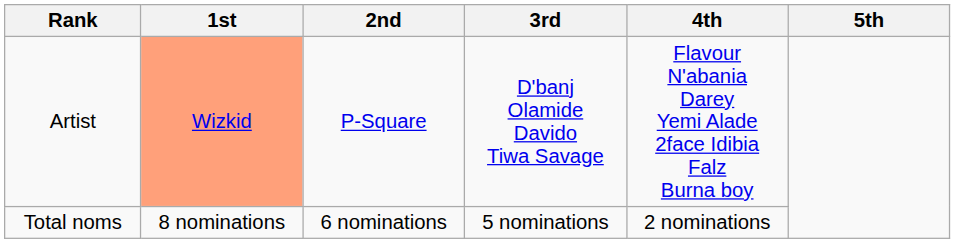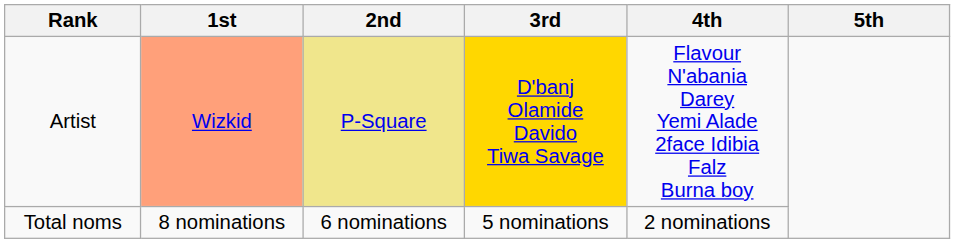(384, 121) no background -> (384, 121) khaki background
(545, 121) no background -> (545, 121) gold background
